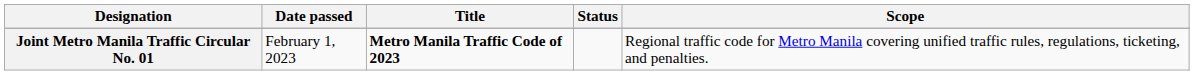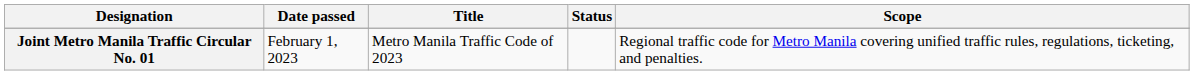(466, 49) bold -> (463, 49) normal
